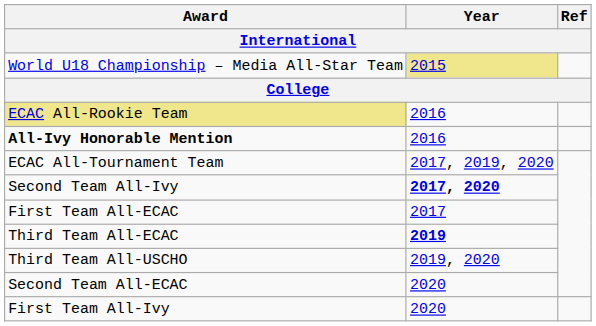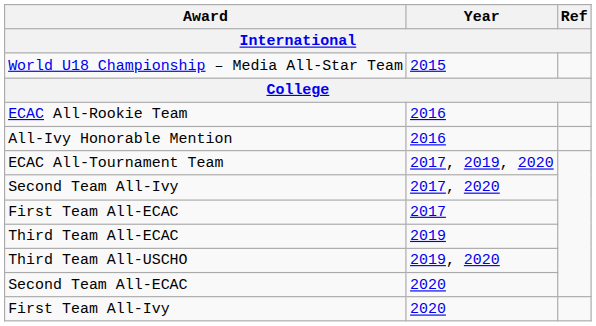(428, 65) khaki background -> (428, 65) no background
(98, 114) khaki background -> (98, 114) no background
(120, 139) bold -> (120, 139) normal
(455, 187) bold -> (455, 187) normal
(428, 236) bold -> (428, 236) normal
